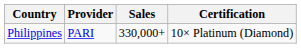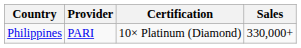columns swapped: (232, 14) <-> (142, 14)
